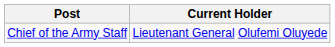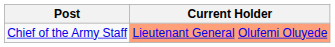(230, 33) no background -> (230, 33) lightsalmon background
